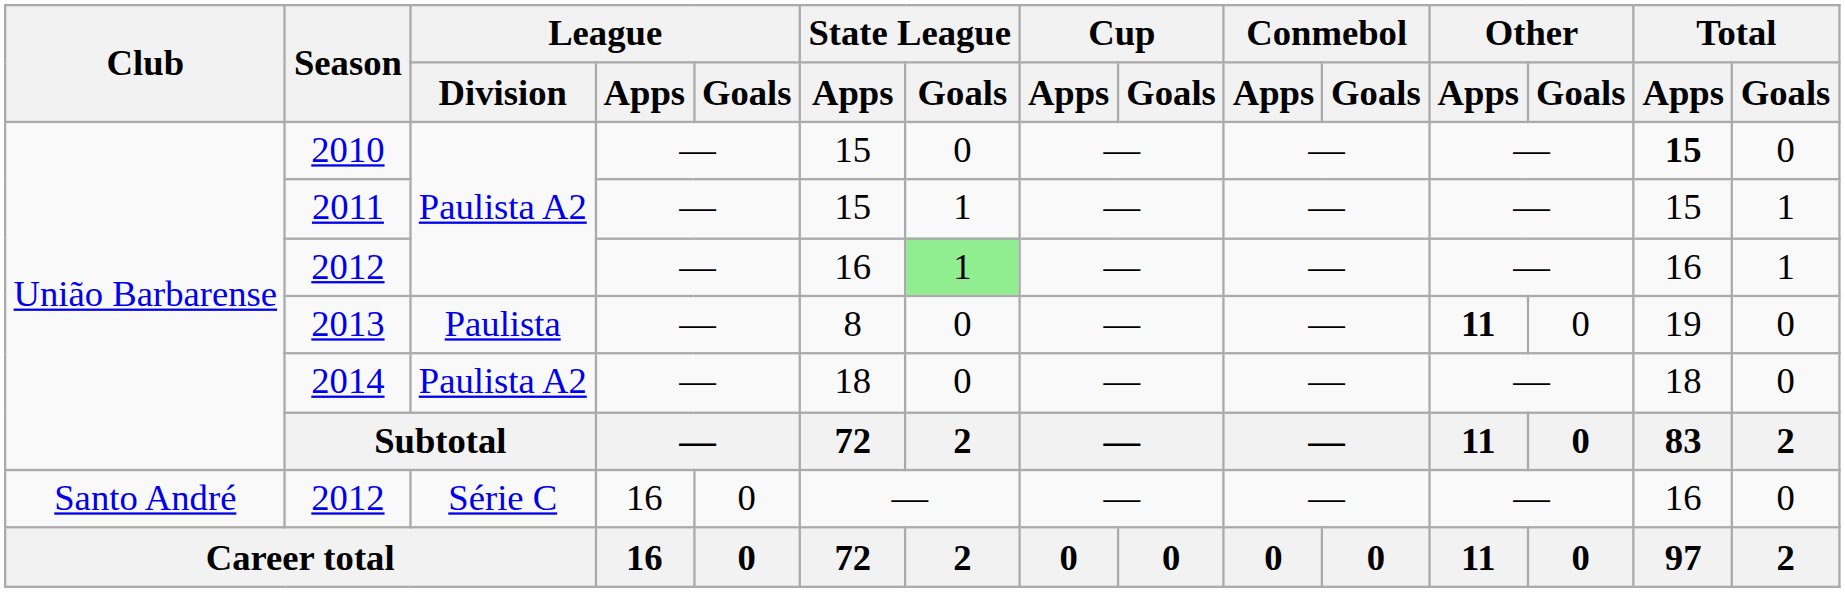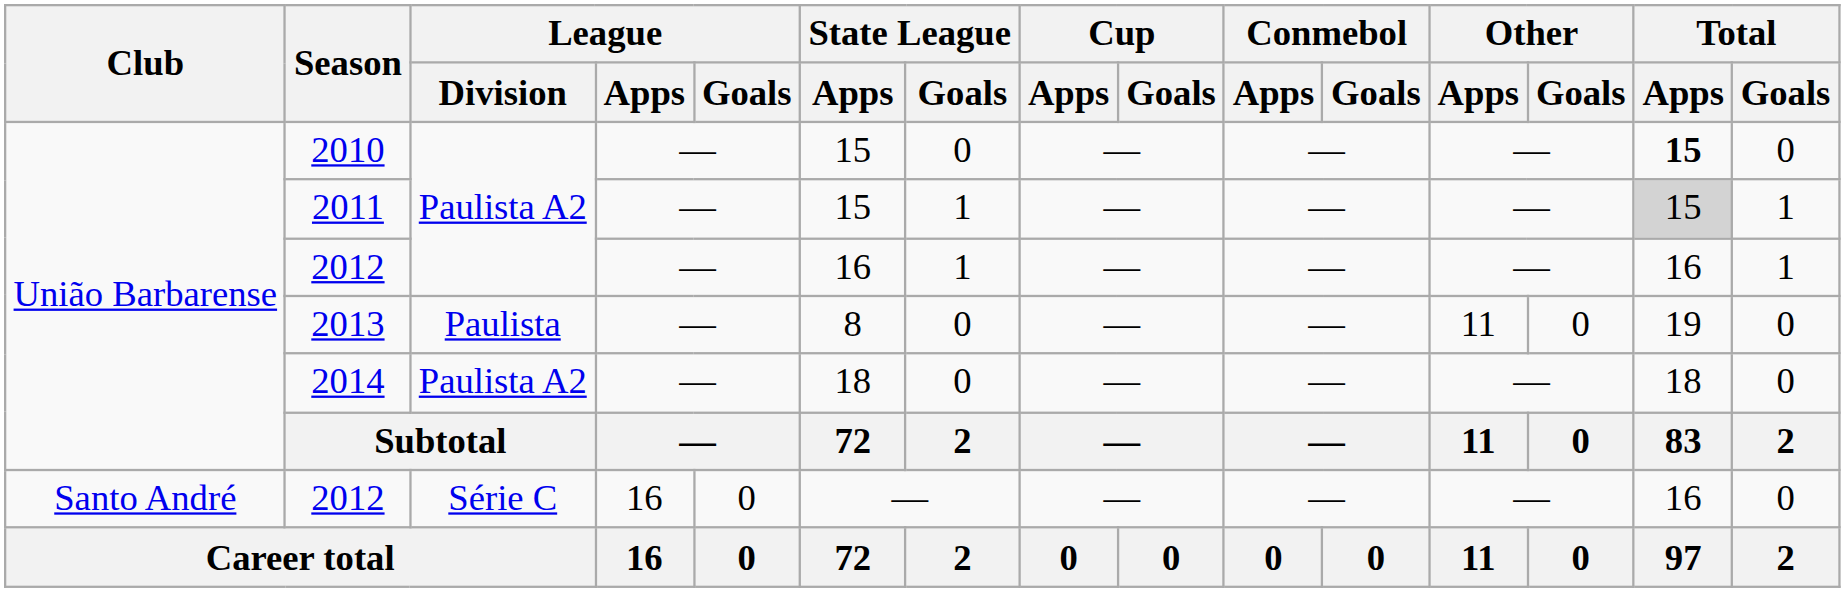(1683, 207) no background -> (1683, 207) lightgrey background
(962, 265) lightgreen background -> (962, 265) no background
(1478, 324) bold -> (1478, 324) normal
